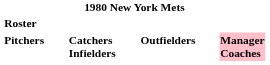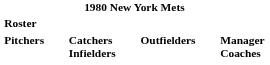(242, 46) pink background -> (242, 46) no background
